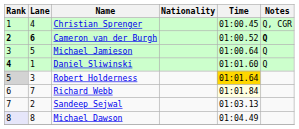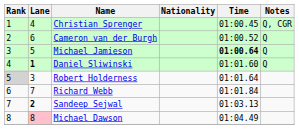(9, 38) bold -> (9, 38) normal
(32, 38) bold -> (32, 38) normal
(265, 38) bold -> (265, 38) normal
(239, 51) normal -> (239, 51) bold
(9, 64) bold -> (9, 64) normal
(32, 64) normal -> (32, 64) bold
(239, 78) gold background -> (239, 78) no background
(239, 91) lightyellow background -> (239, 91) no background
(32, 104) normal -> (32, 104) bold
(9, 118) lavender background -> (9, 118) no background
(32, 118) no background -> (32, 118) pink background
